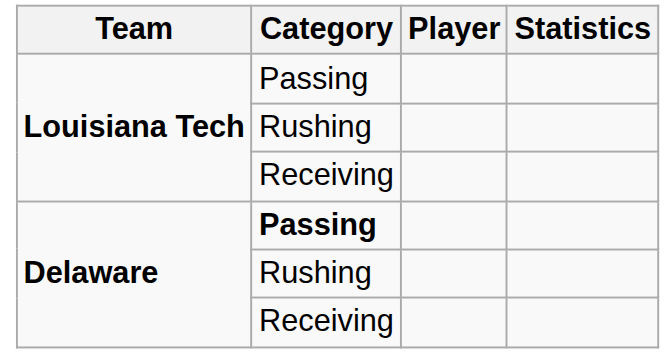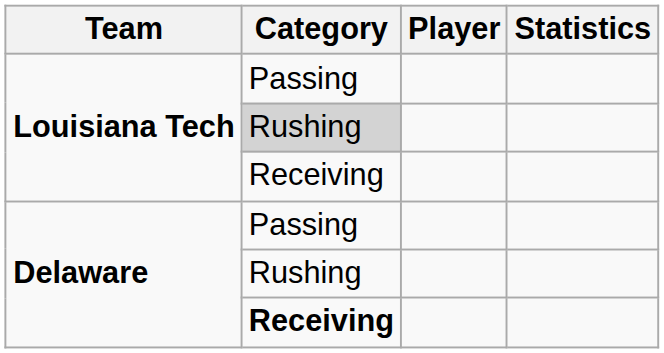(315, 127) no background -> (305, 127) lightgrey background
(318, 224) bold -> (303, 224) normal
(327, 321) normal -> (321, 321) bold
